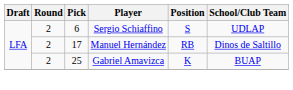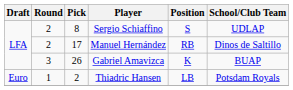(77, 29) 6 -> (77, 29) 8
(49, 61) 2 -> (49, 61) 3
(77, 61) 25 -> (77, 61) 26
+ row: (128, 77)
